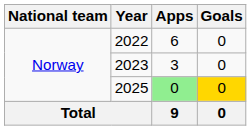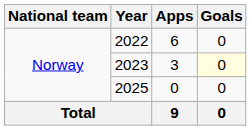(222, 64) no background -> (222, 64) lightyellow background
(174, 88) lightgreen background -> (174, 88) no background
(222, 88) gold background -> (222, 88) no background
